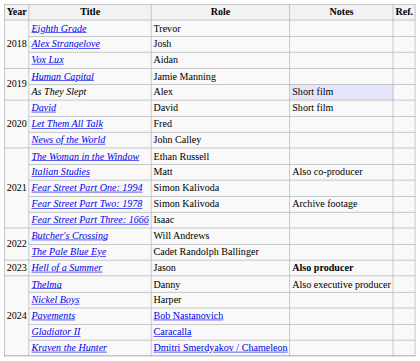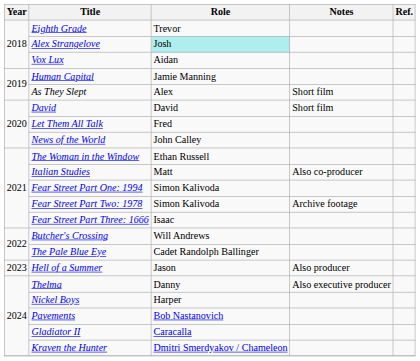(162, 44) no background -> (162, 44) paleturquoise background
(313, 92) lavender background -> (313, 92) no background
(323, 268) bold -> (321, 268) normal
